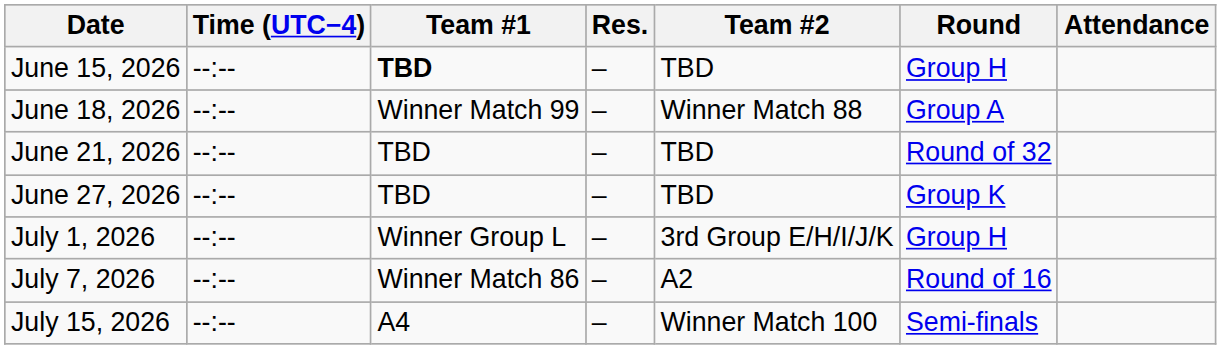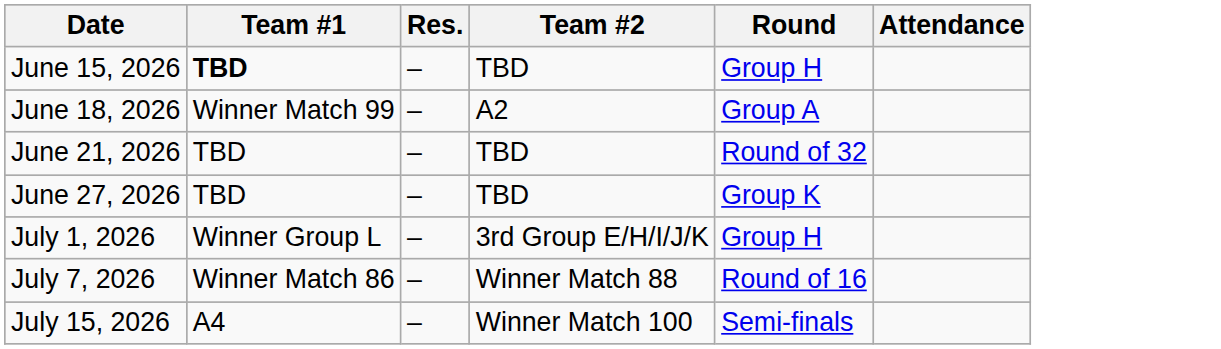- column: (279, 25)
(762, 110) Winner Match 88 -> (492, 110) A2
(677, 279) A2 -> (577, 279) Winner Match 88
